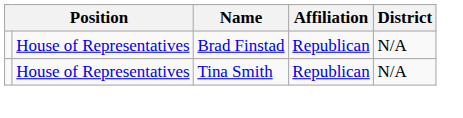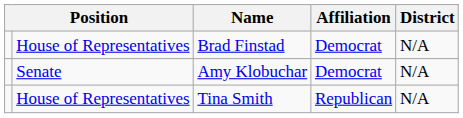(331, 44) Republican -> (348, 44) Democrat
+ row: (252, 71)
